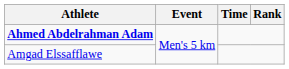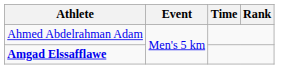(80, 34) bold -> (75, 34) normal
(55, 54) normal -> (57, 54) bold
